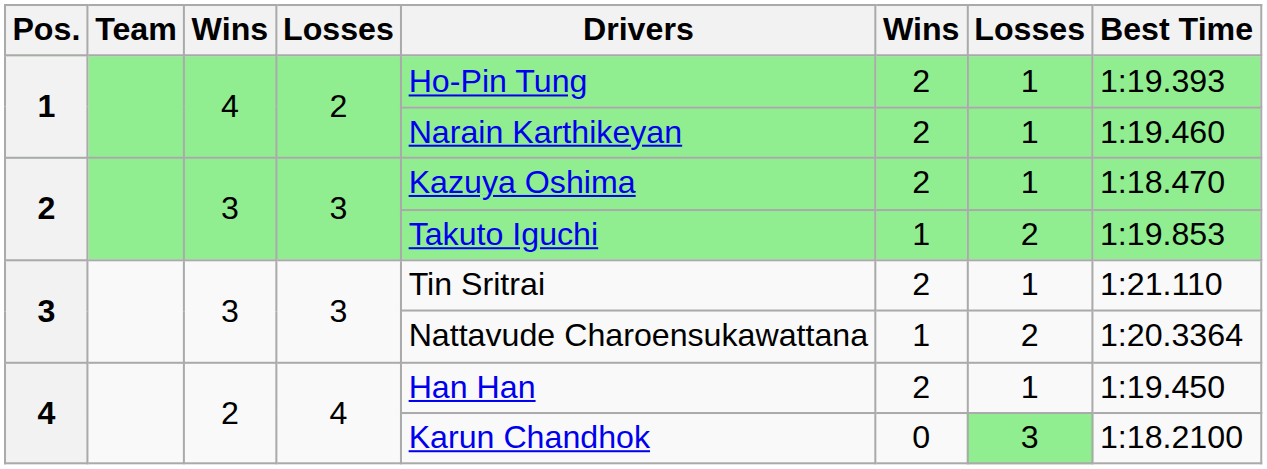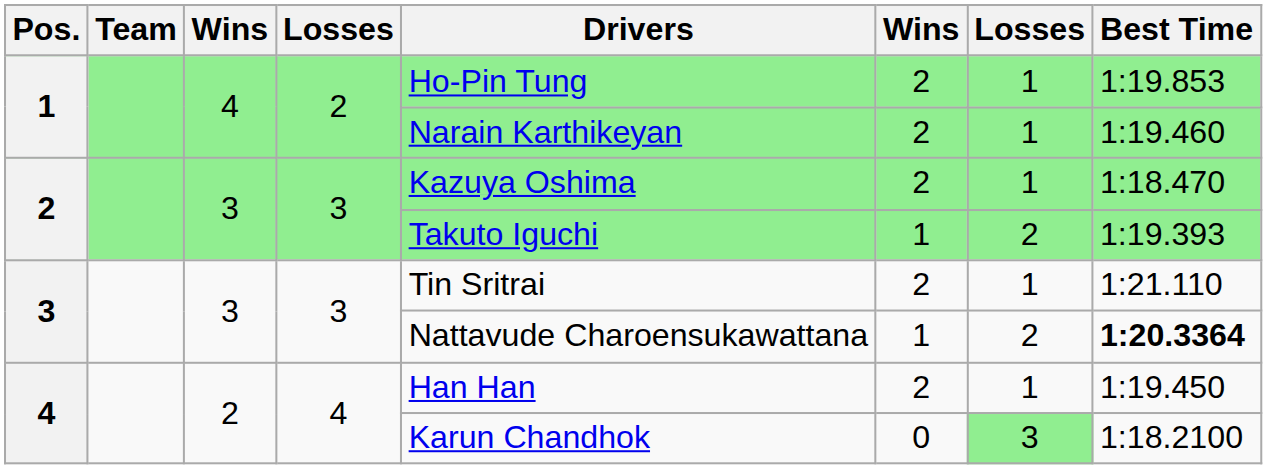(1163, 81) 1:19.393 -> (1163, 81) 1:19.853
(1163, 234) 1:19.853 -> (1163, 234) 1:19.393
(1171, 336) normal -> (1172, 336) bold
